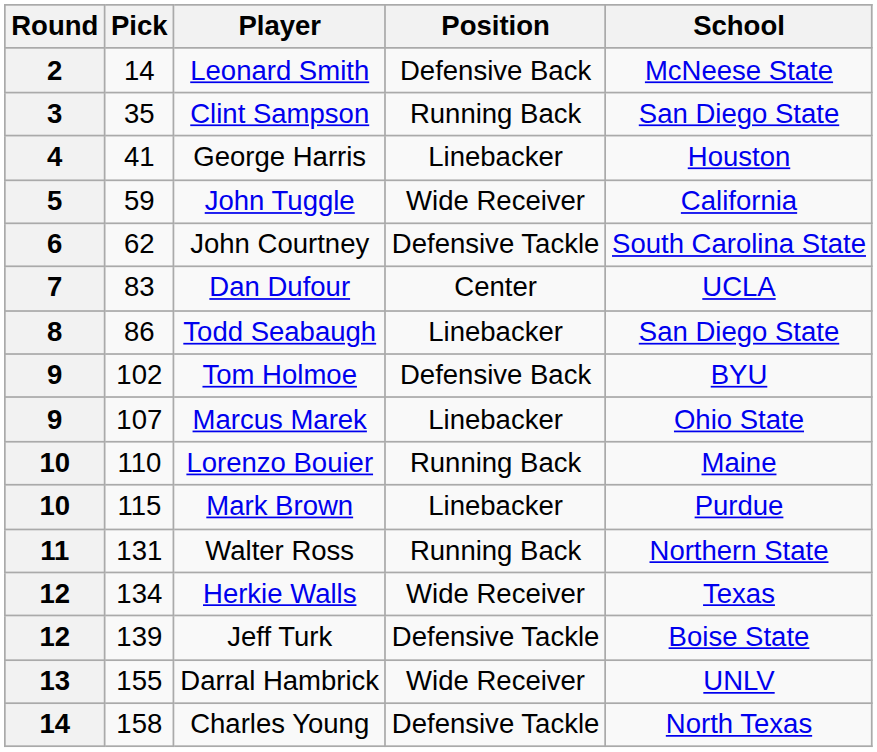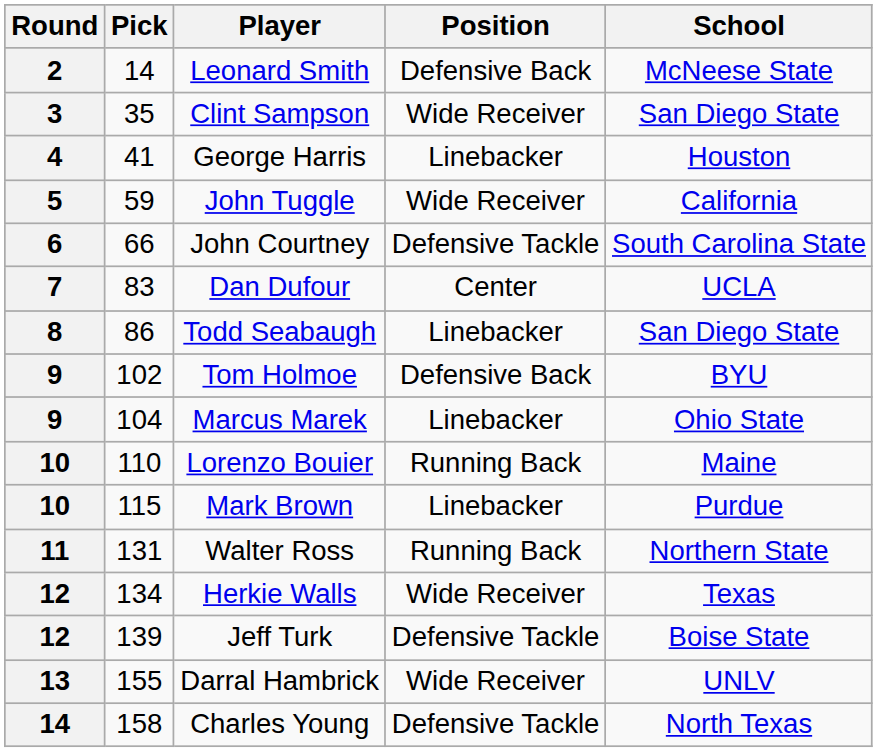(496, 113) Running Back -> (496, 113) Wide Receiver
(139, 244) 62 -> (139, 244) 66
(139, 419) 107 -> (139, 419) 104
